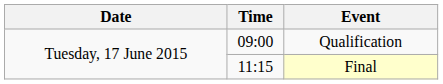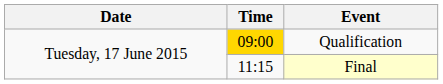(255, 41) no background -> (255, 41) gold background
